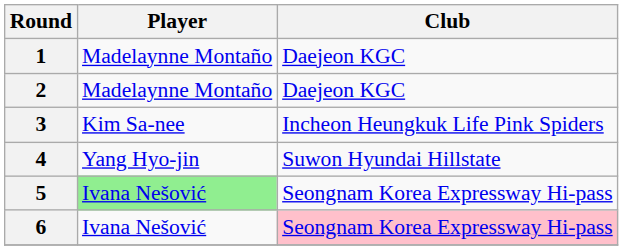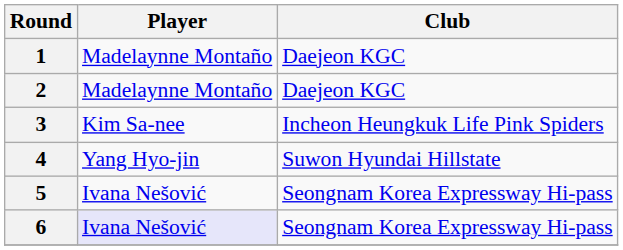(144, 192) lightgreen background -> (144, 192) no background
(144, 227) no background -> (144, 227) lavender background
(447, 227) pink background -> (447, 227) no background
